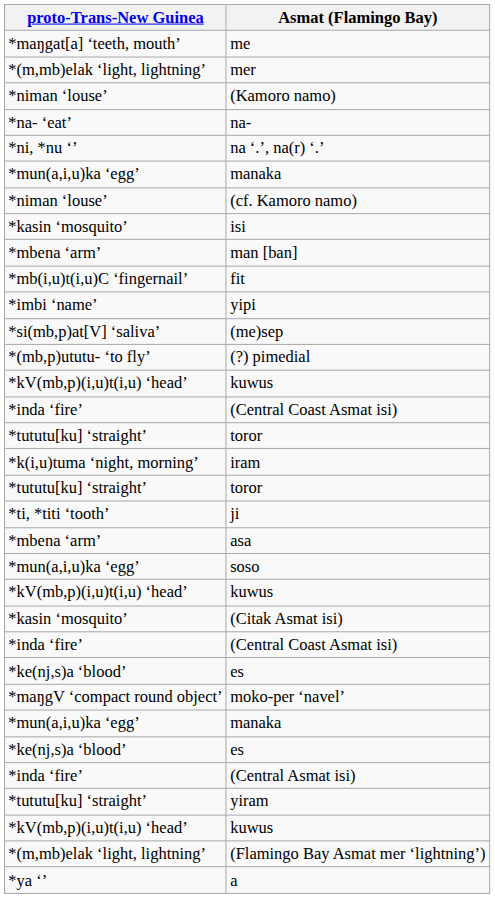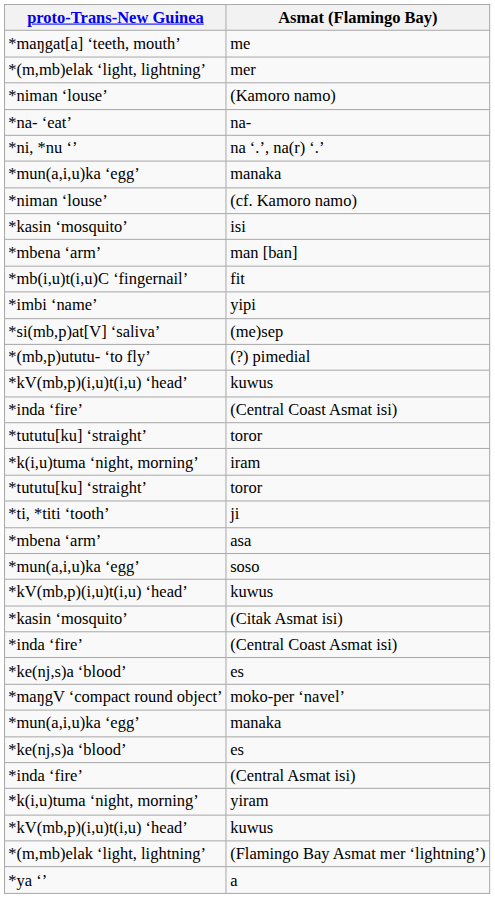(78, 801) *tututu[ku] ‘straight’ -> (104, 801) *k(i,u)tuma ‘night, morning’
